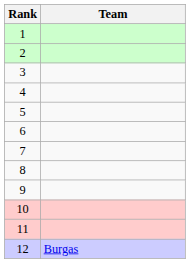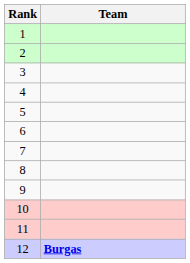(61, 248) normal -> (63, 248) bold
